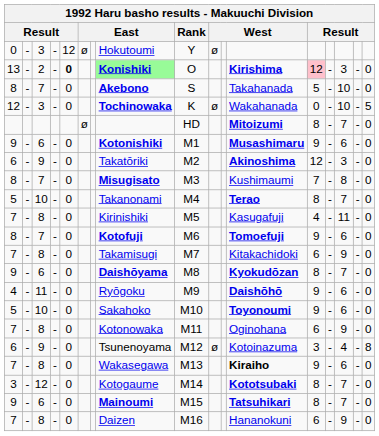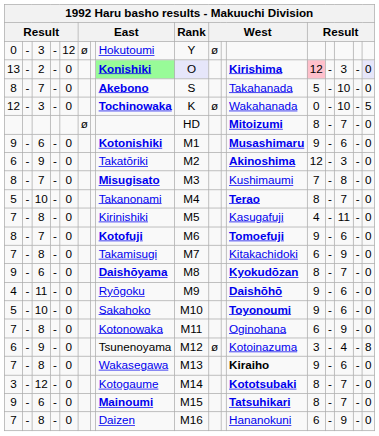(69, 69) bold -> (69, 69) normal
(191, 69) no background -> (191, 69) lavender background
(368, 69) no background -> (368, 69) lavender background
